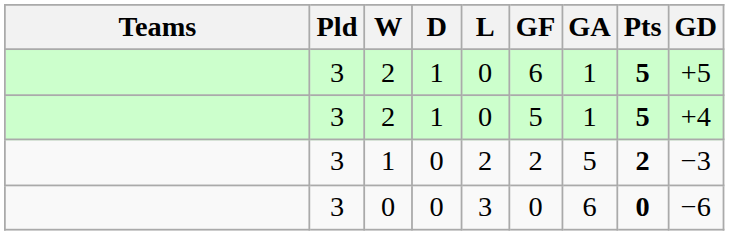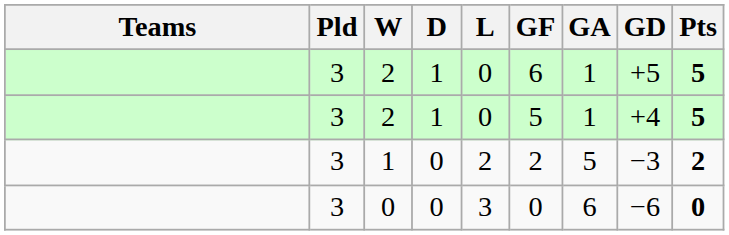columns swapped: (696, 26) <-> (643, 26)
